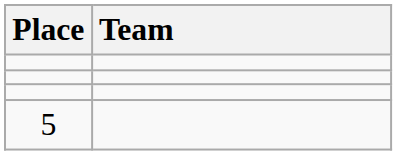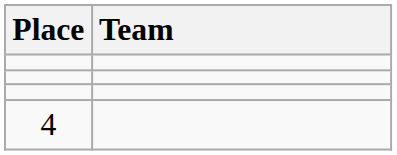(48, 123) 5 -> (48, 123) 4
